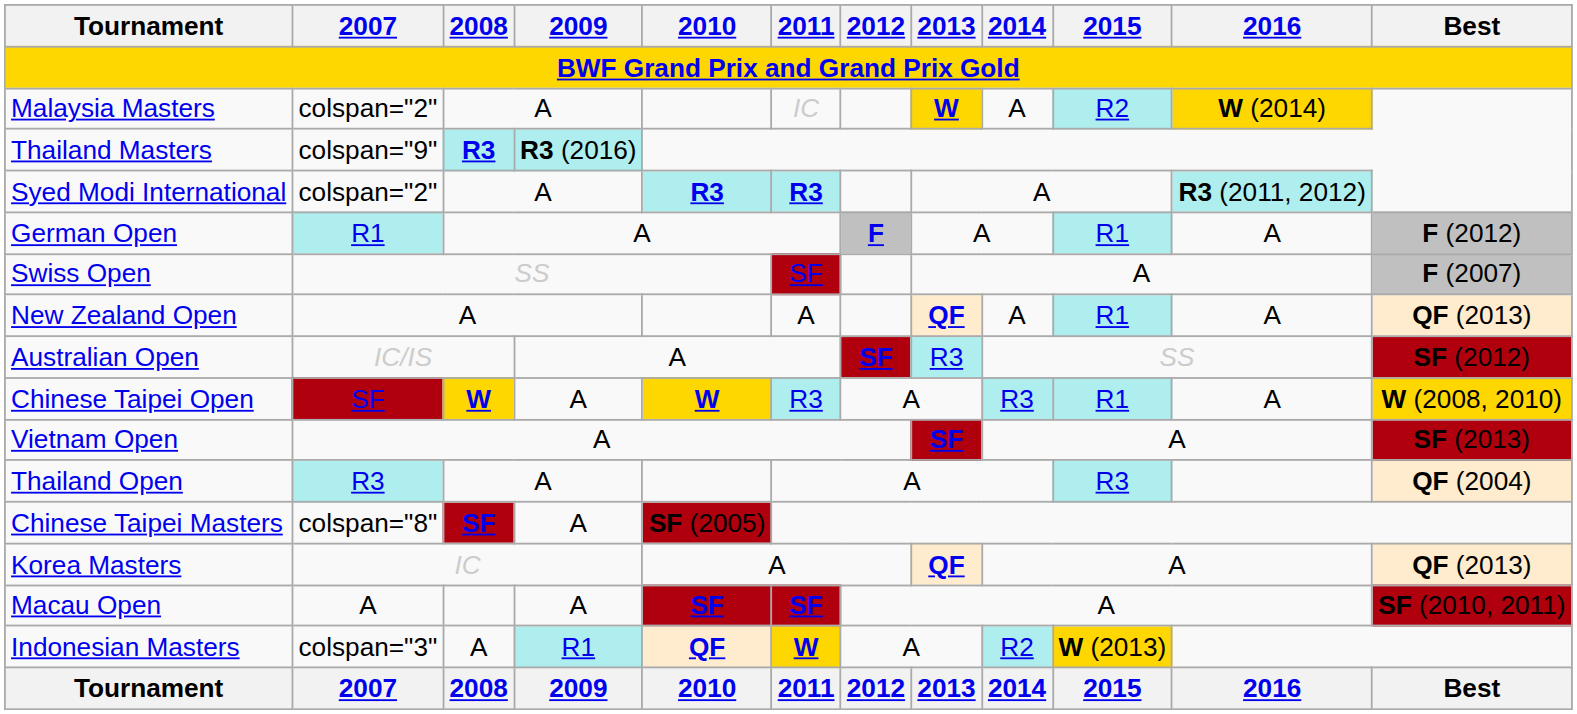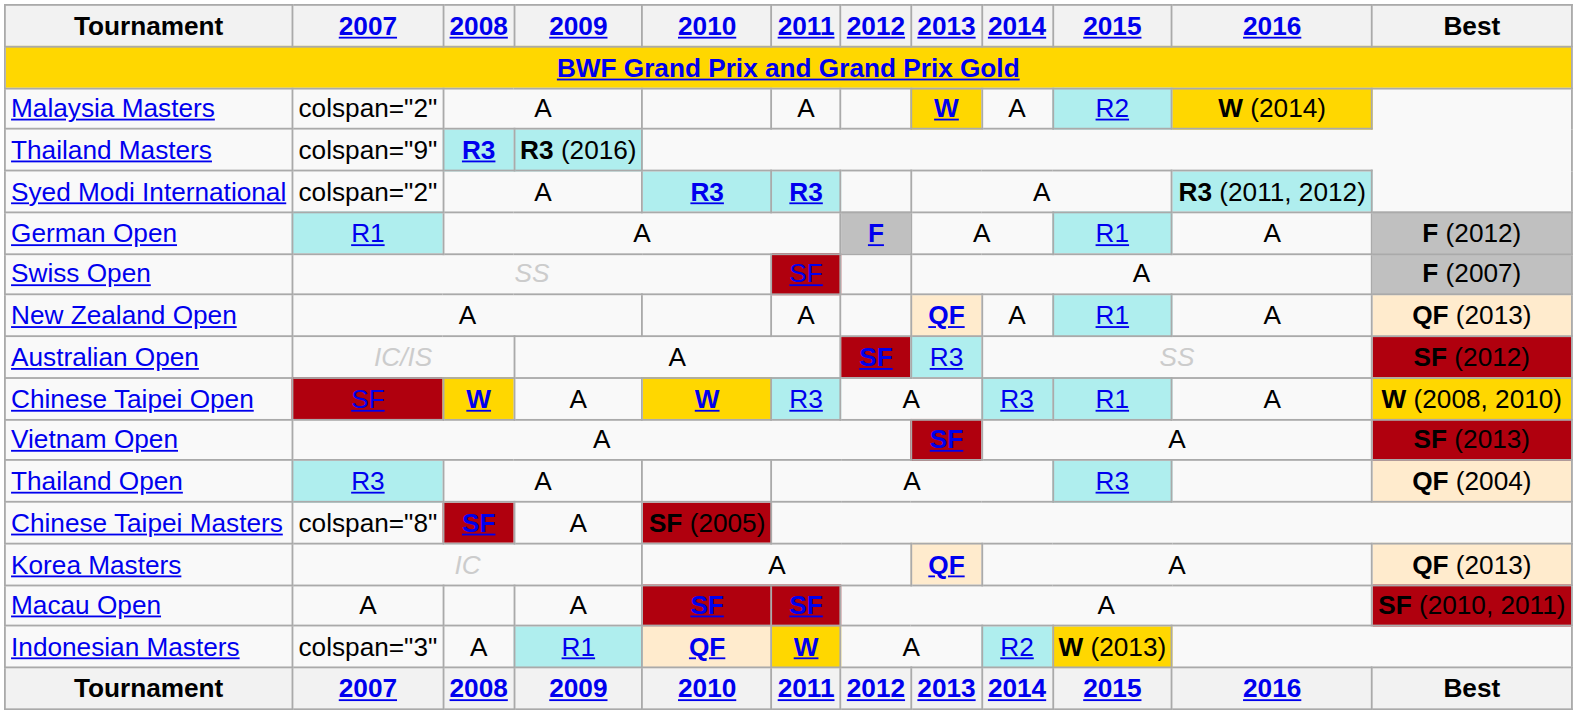(806, 109) IC -> (806, 109) A
